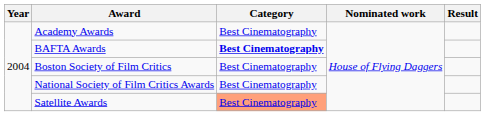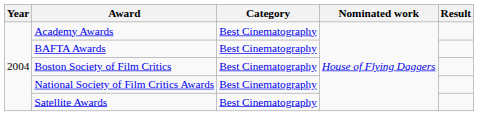(271, 48) bold -> (268, 48) normal
(268, 102) lightsalmon background -> (268, 102) no background
